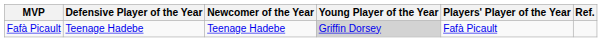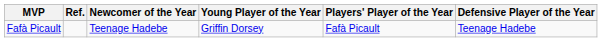columns swapped: (134, 12) <-> (585, 12)
(350, 28) lightgrey background -> (232, 28) no background
